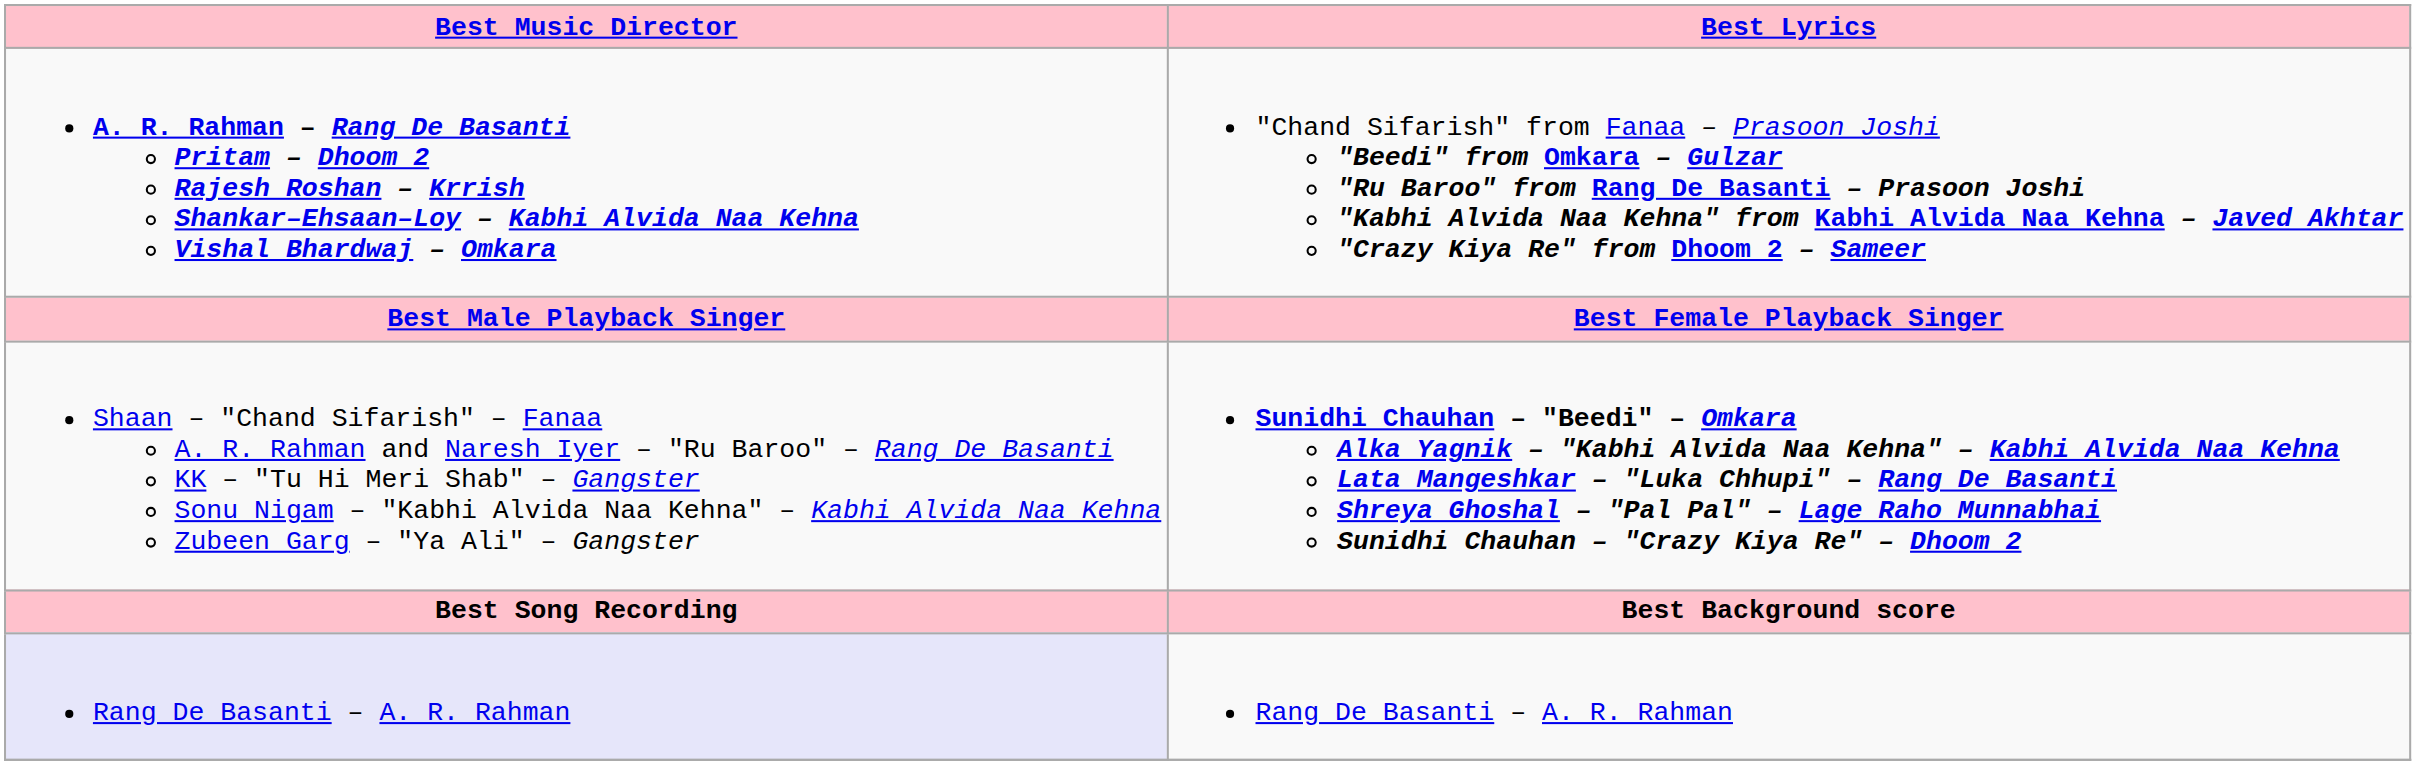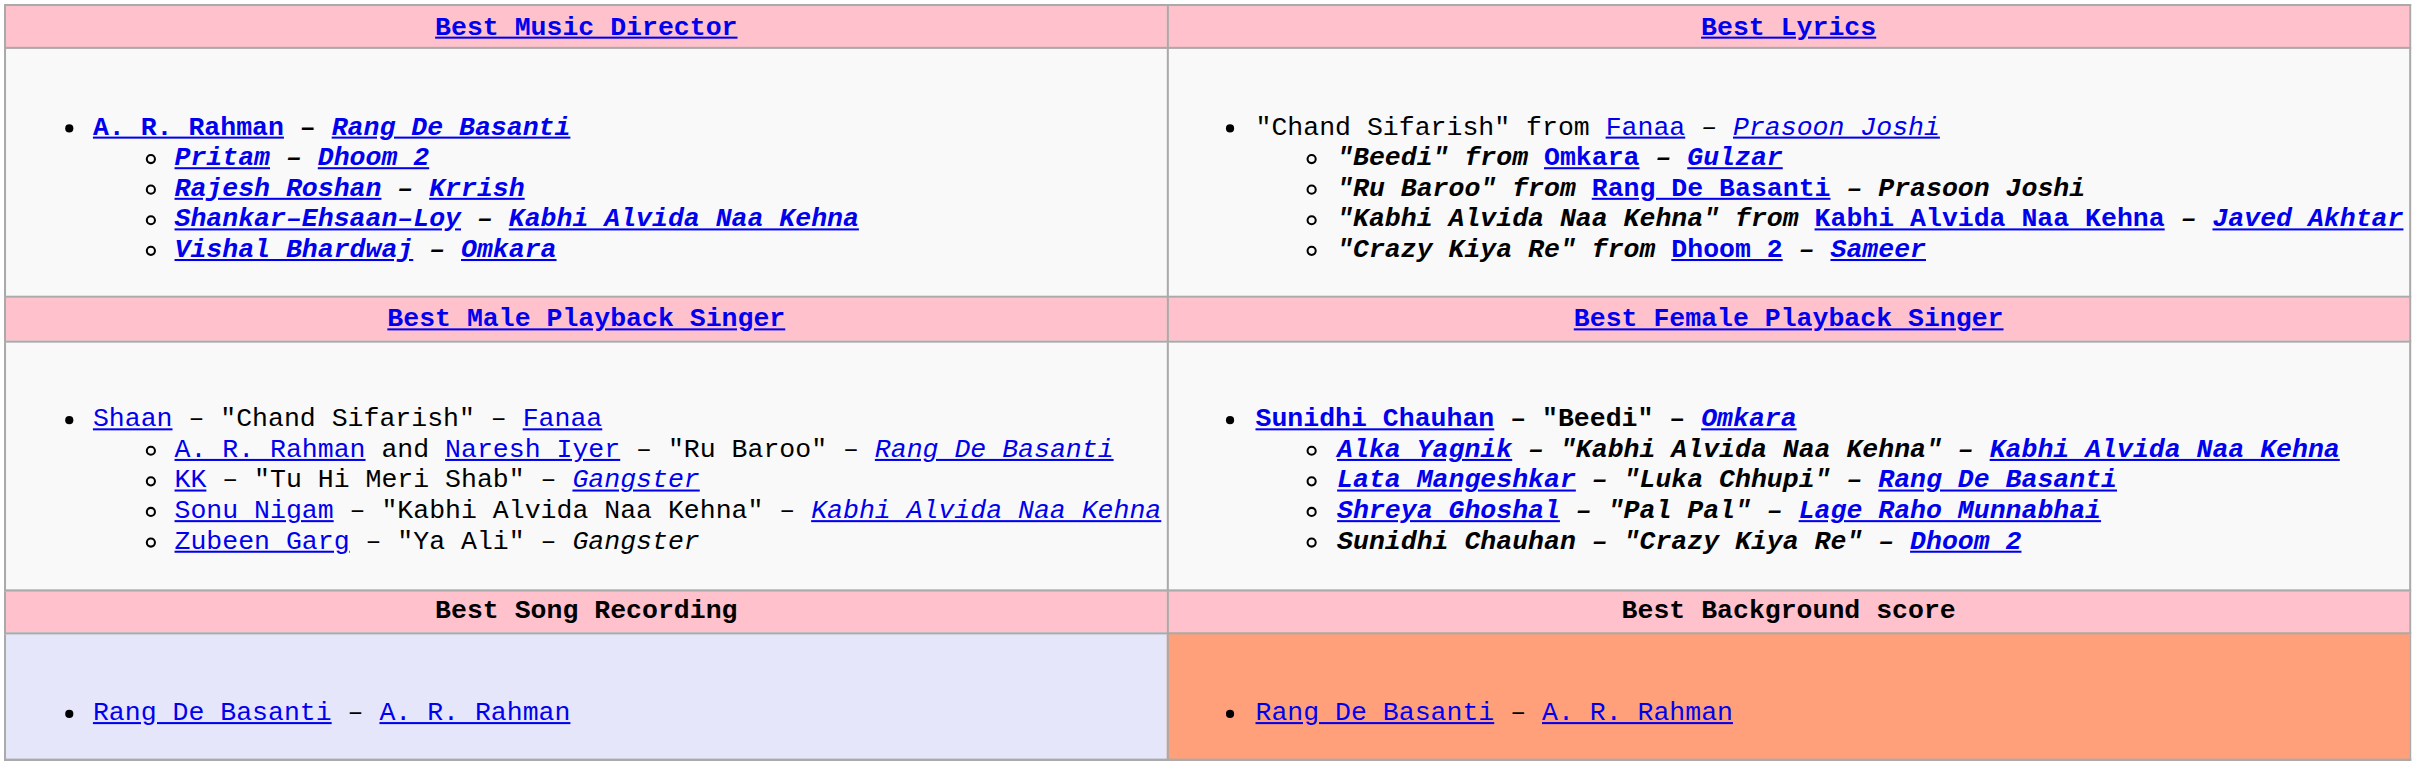(1789, 712) no background -> (1789, 712) lightsalmon background
